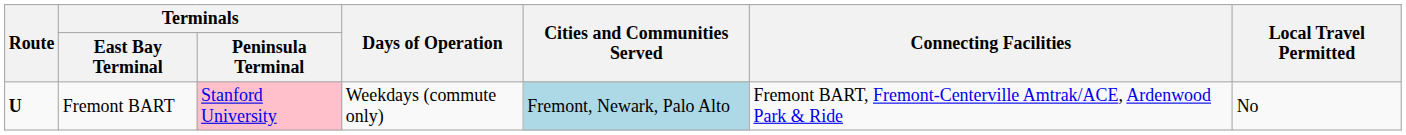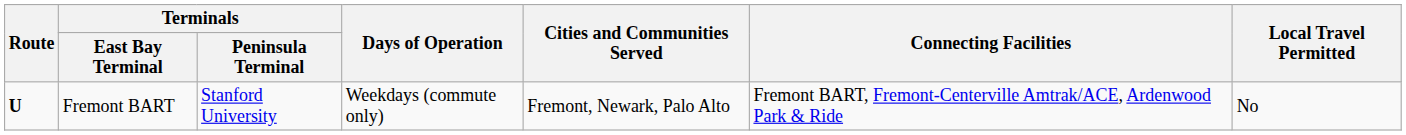(239, 105) pink background -> (239, 105) no background
(629, 105) lightblue background -> (629, 105) no background
